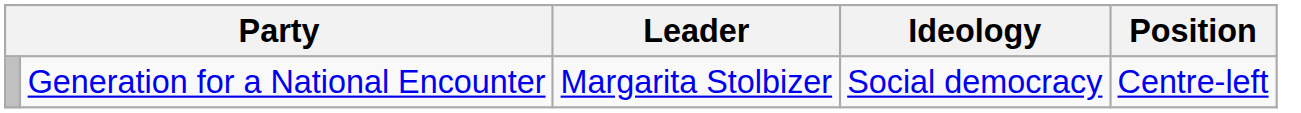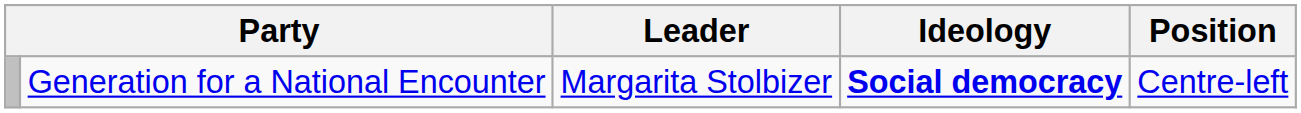(975, 82) normal -> (985, 82) bold
